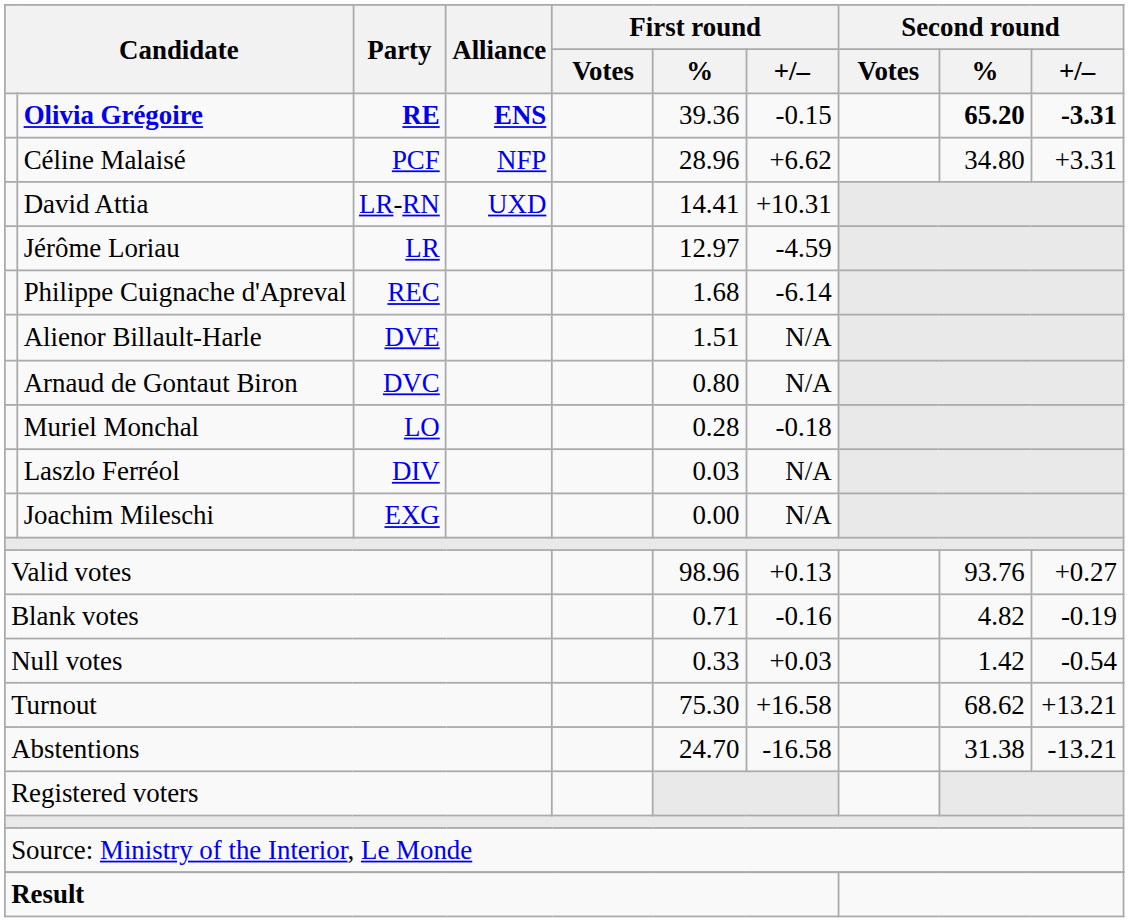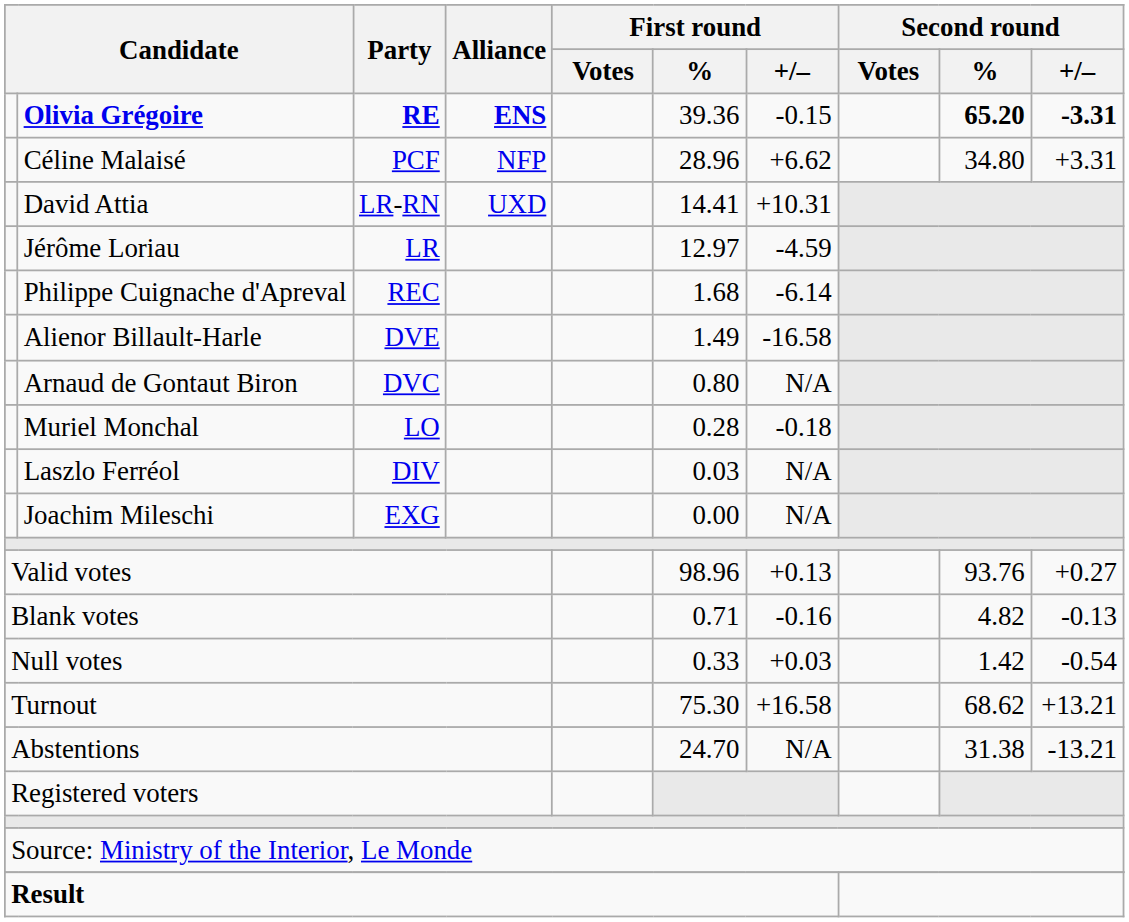(716, 337) 1.51 -> (716, 337) 1.49
(808, 337) N/A -> (797, 337) -16.58
(1089, 616) -0.19 -> (1089, 616) -0.13
(797, 749) -16.58 -> (808, 749) N/A
